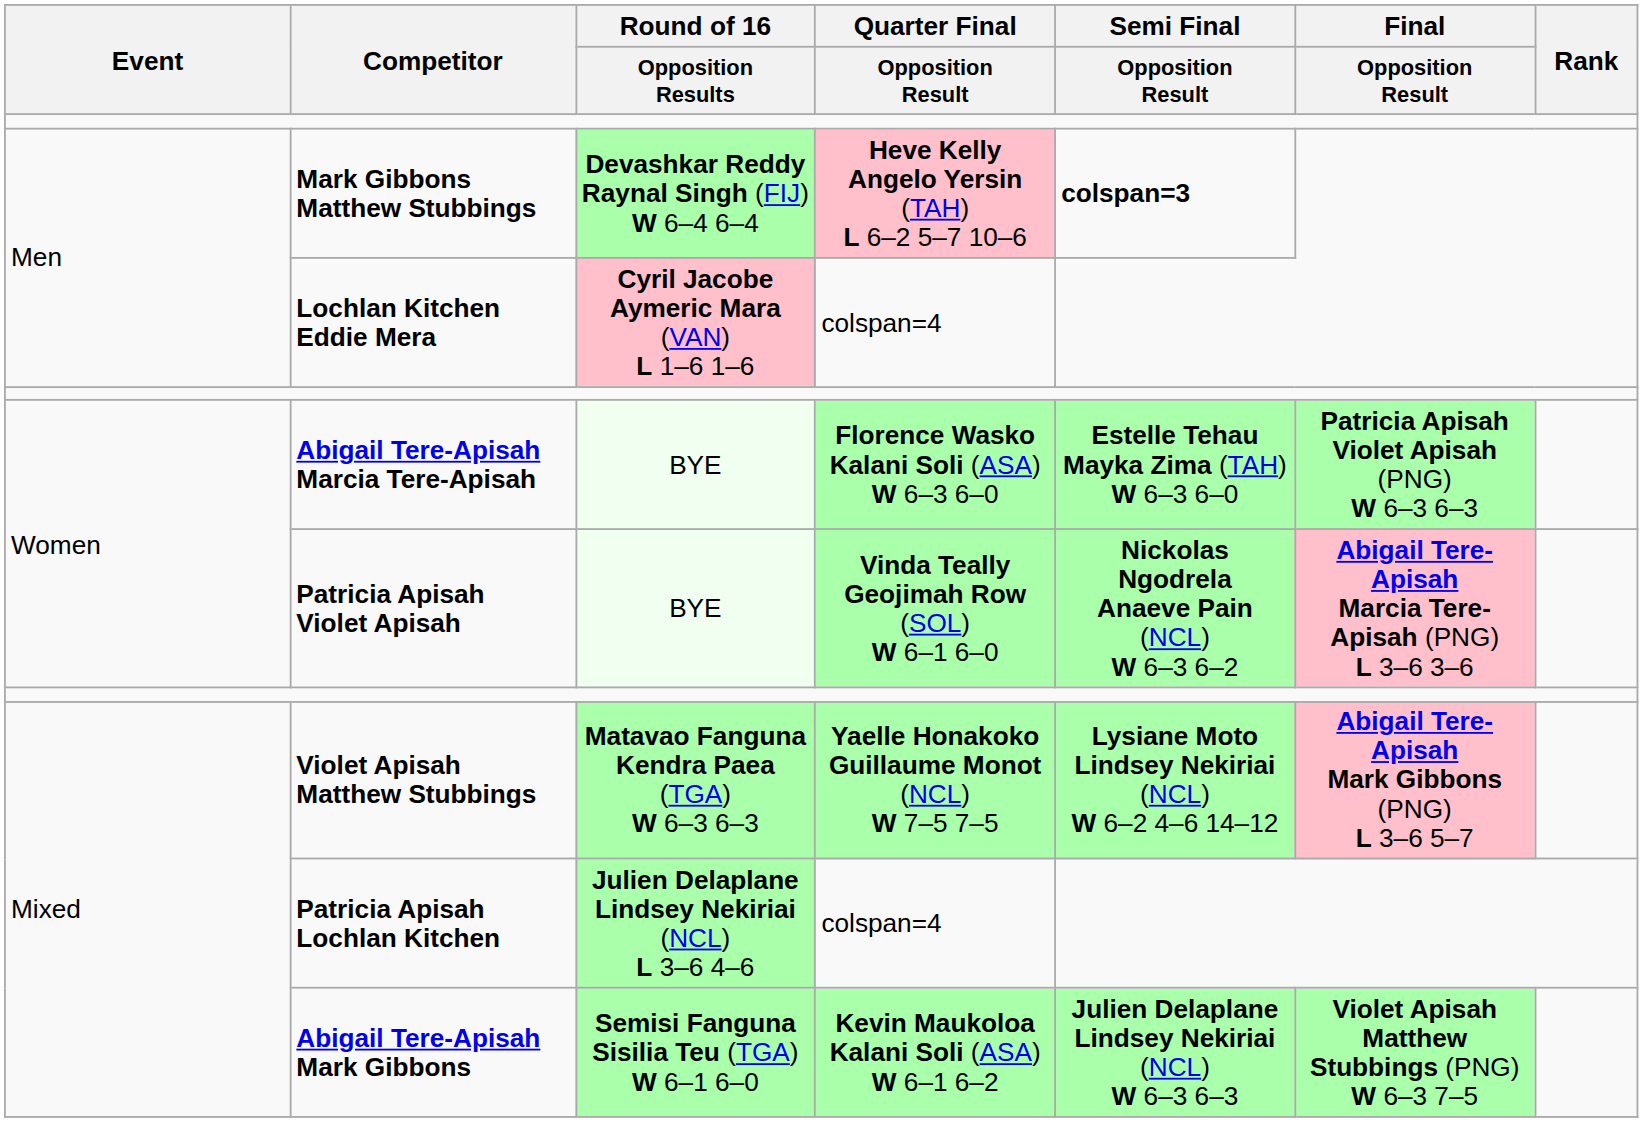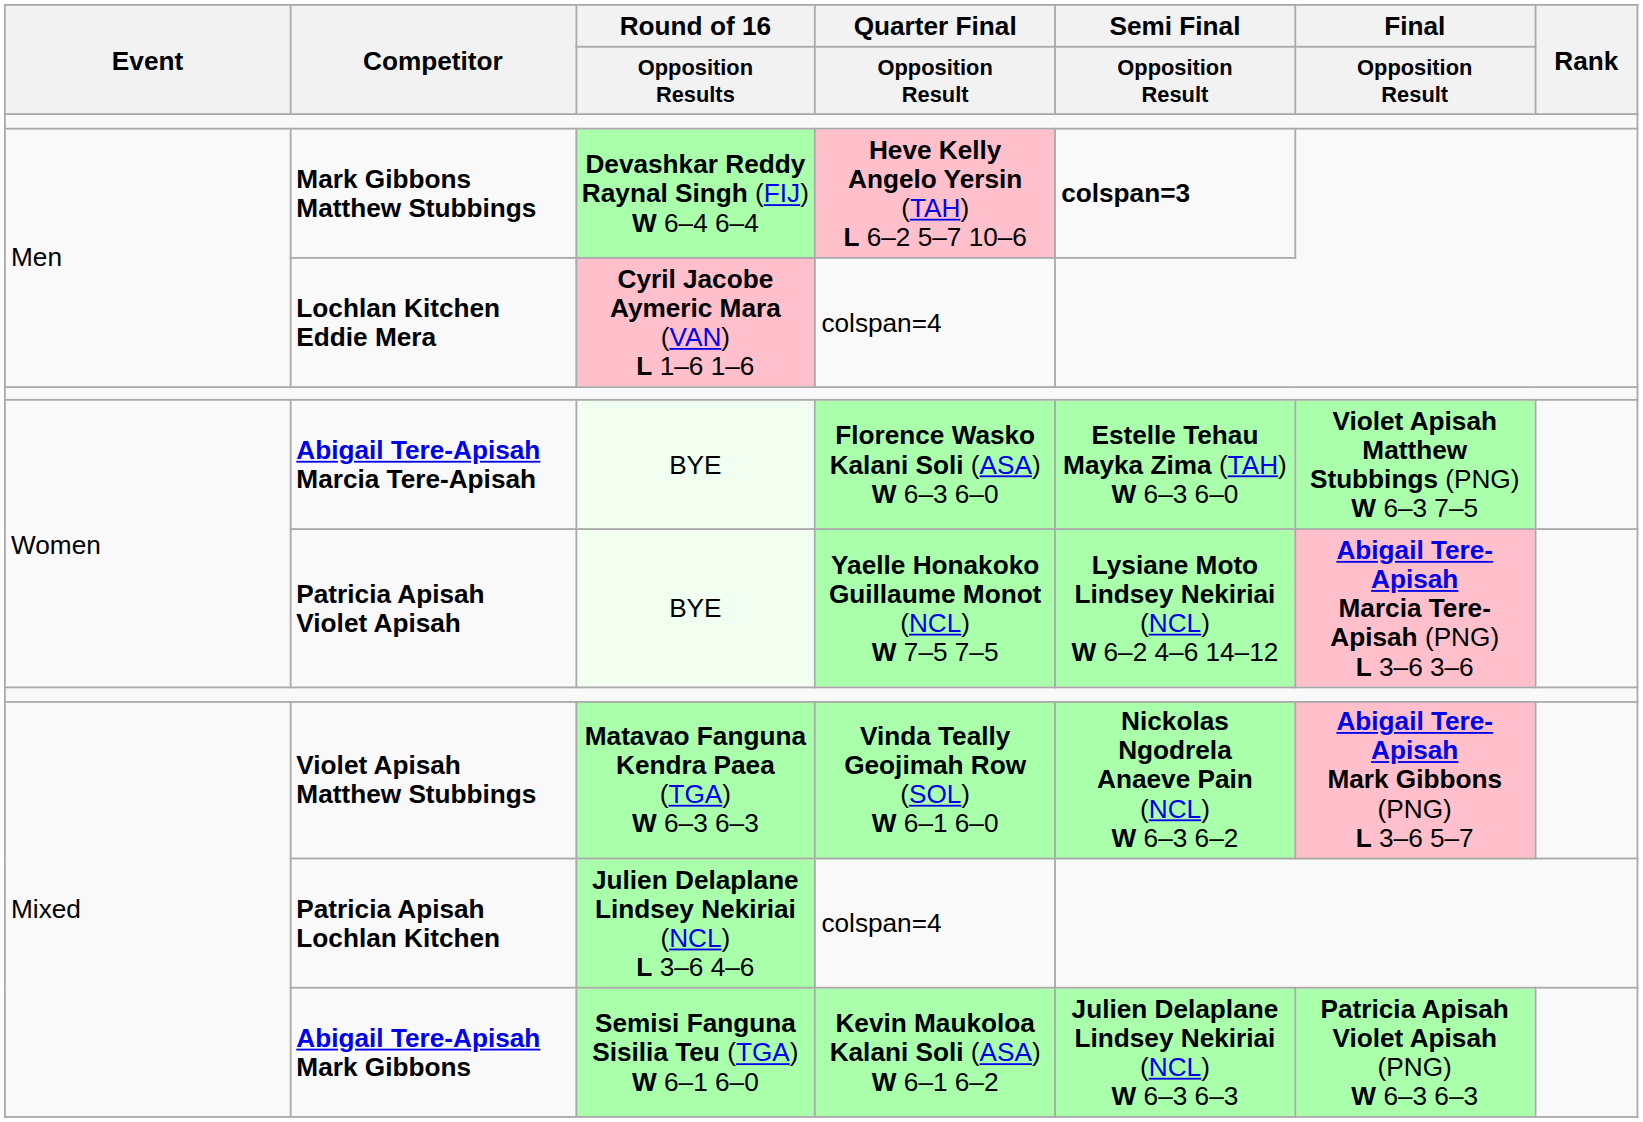(1415, 465) Patricia Apisah Violet Apisah (PNG) W 6–3 6–3 -> (1415, 465) Violet Apisah Matthew Stubbings (PNG) W 6–3 7–5
(935, 609) Vinda Teally Geojimah Row (SOL) W 6–1 6–0 -> (935, 609) Yaelle Honakoko Guillaume Monot (NCL) W 7–5 7–5
(1175, 609) Nickolas Ngodrela Anaeve Pain (NCL) W 6–3 6–2 -> (1175, 609) Lysiane Moto Lindsey Nekiriai (NCL) W 6–2 4–6 14–12
(935, 781) Yaelle Honakoko Guillaume Monot (NCL) W 7–5 7–5 -> (935, 781) Vinda Teally Geojimah Row (SOL) W 6–1 6–0
(1175, 781) Lysiane Moto Lindsey Nekiriai (NCL) W 6–2 4–6 14–12 -> (1175, 781) Nickolas Ngodrela Anaeve Pain (NCL) W 6–3 6–2
(1415, 1053) Violet Apisah Matthew Stubbings (PNG) W 6–3 7–5 -> (1415, 1053) Patricia Apisah Violet Apisah (PNG) W 6–3 6–3
